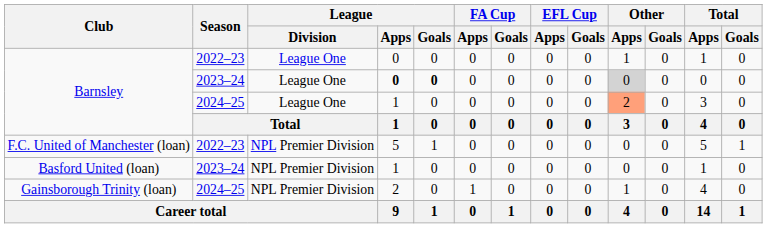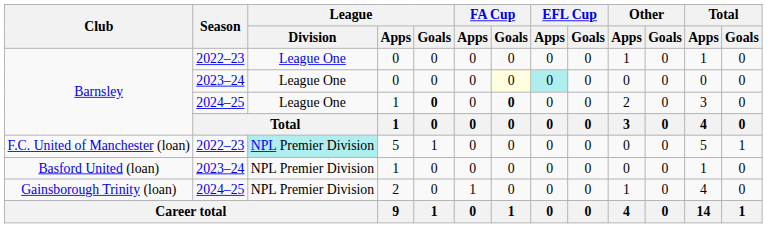(396, 80) bold -> (396, 80) normal
(434, 80) bold -> (434, 80) normal
(511, 80) no background -> (511, 80) lightyellow background
(550, 80) no background -> (550, 80) paleturquoise background
(627, 80) lightgrey background -> (627, 80) no background
(434, 102) normal -> (434, 102) bold
(511, 102) normal -> (511, 102) bold
(627, 102) lightsalmon background -> (627, 102) no background
(312, 146) no background -> (312, 146) paleturquoise background
